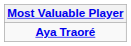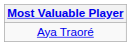(65, 32) bold -> (65, 32) normal
